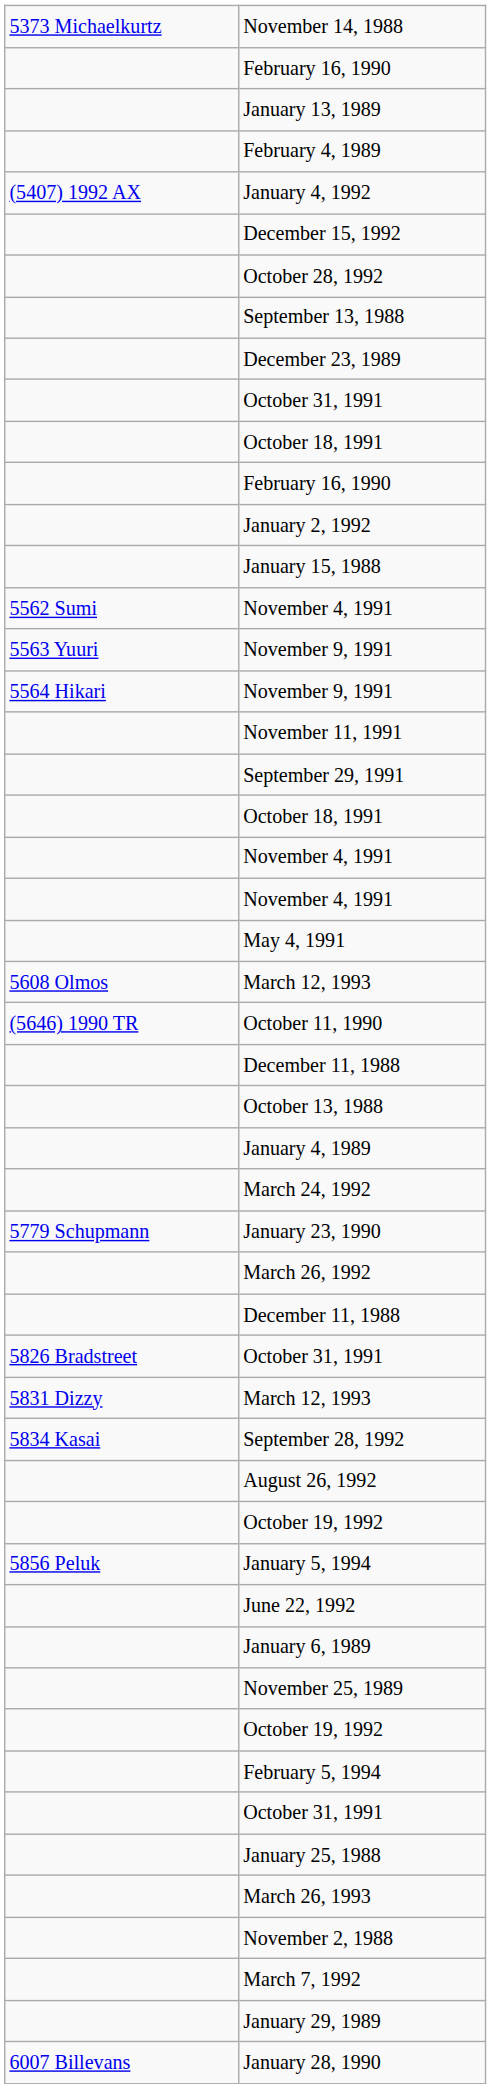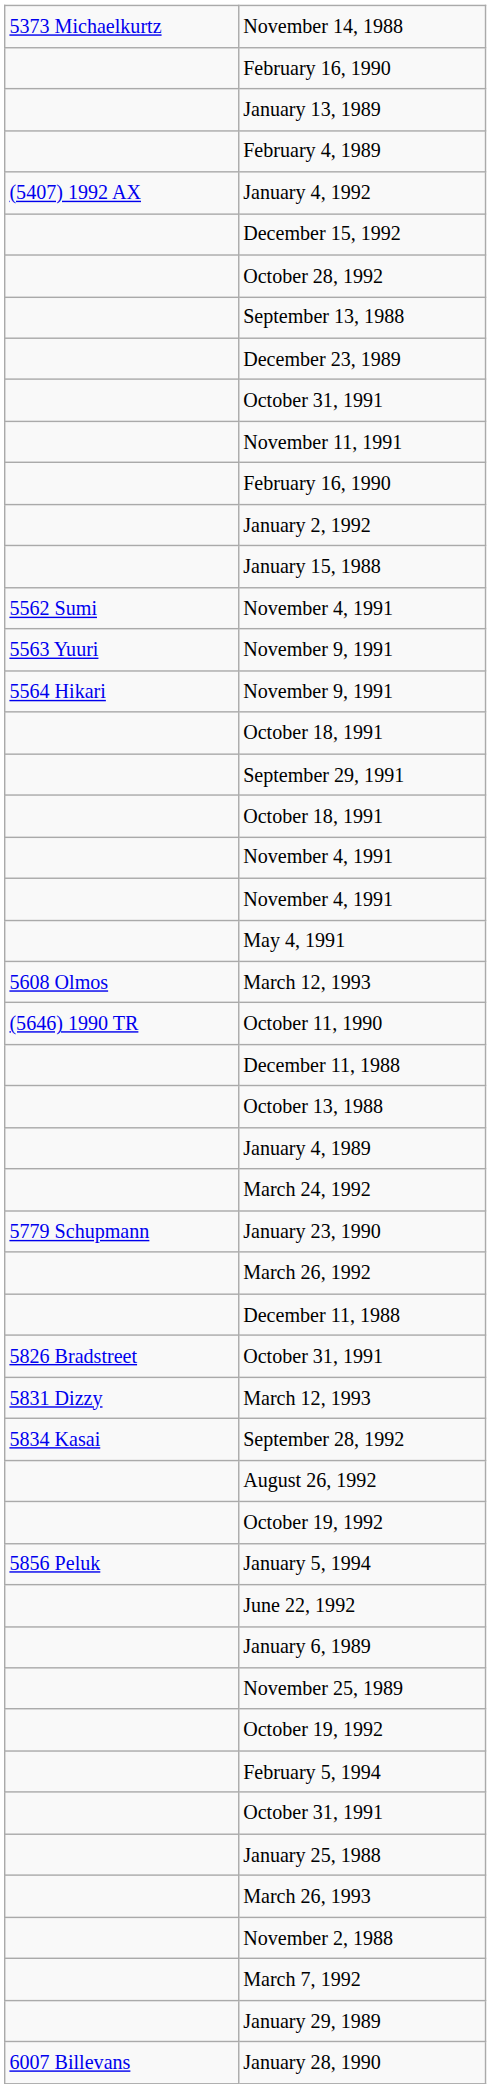(313, 442) October 18, 1991 -> (323, 442) November 11, 1991
(323, 732) November 11, 1991 -> (313, 732) October 18, 1991
